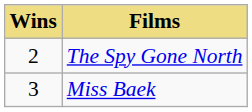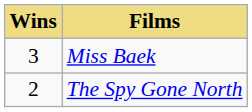rows swapped: (111, 89) <-> (155, 55)
